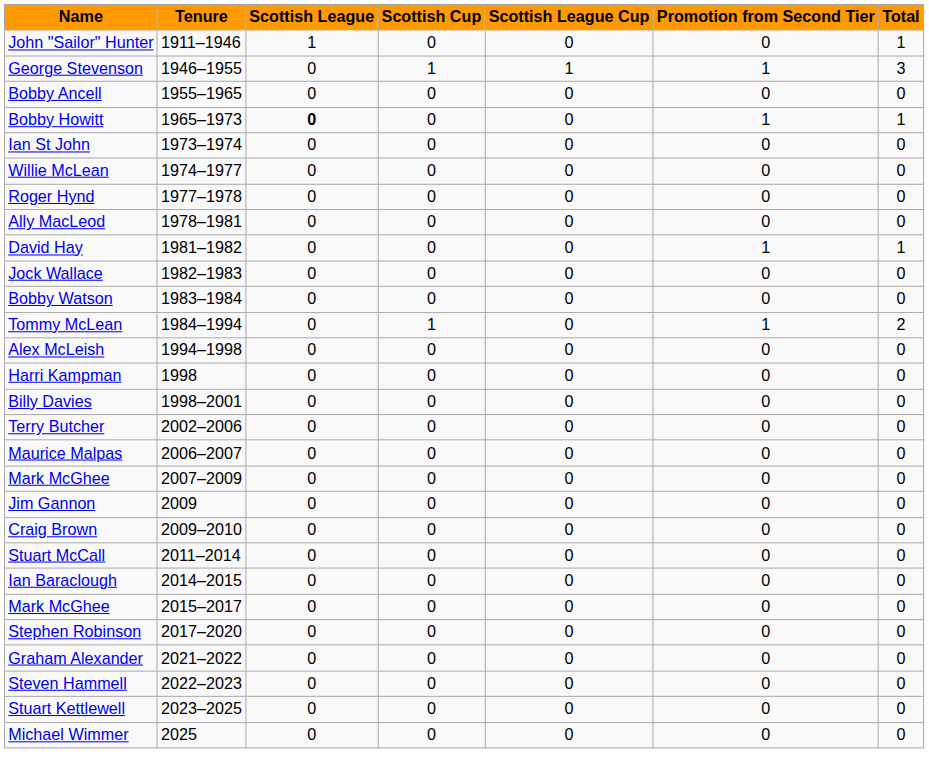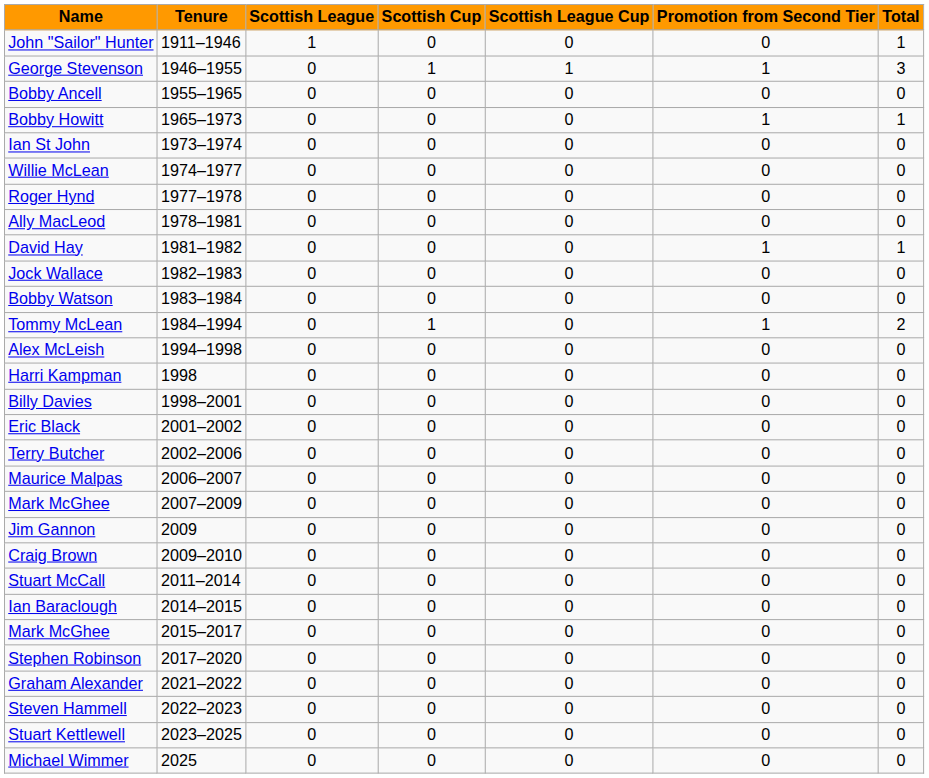(312, 119) bold -> (312, 119) normal
+ row: (44, 427)
